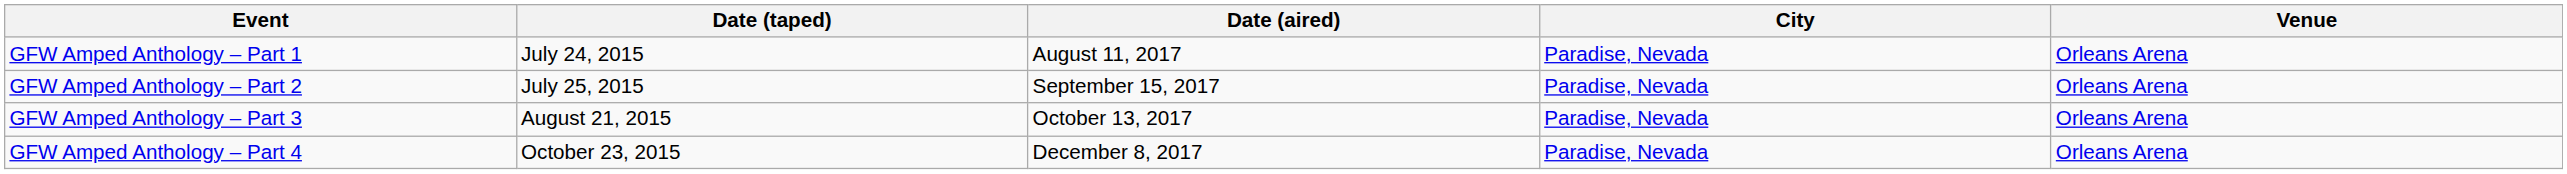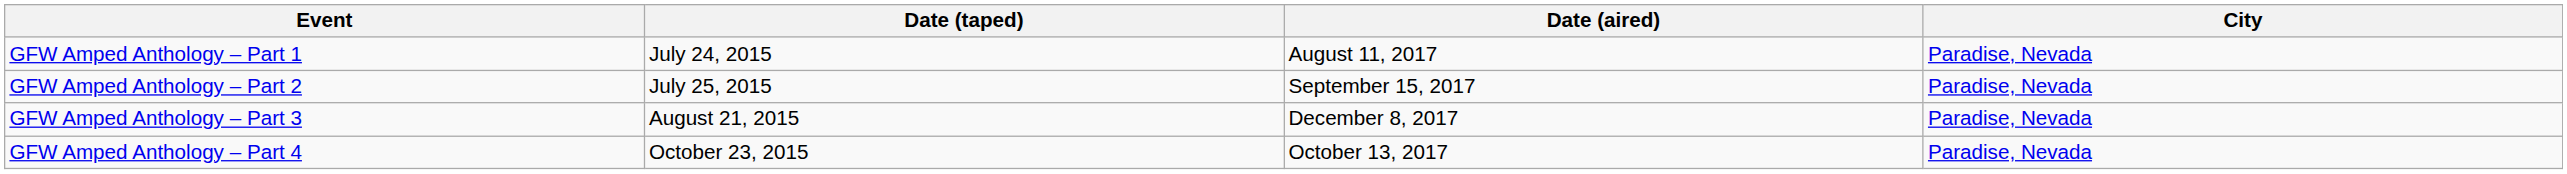- column: (2307, 20)
(1112, 119) October 13, 2017 -> (1373, 119) December 8, 2017
(1118, 151) December 8, 2017 -> (1368, 151) October 13, 2017
